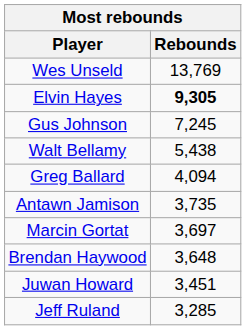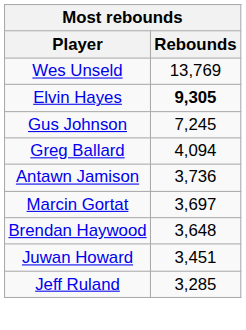- row: (78, 151)
(195, 204) 3,735 -> (195, 177) 3,736
